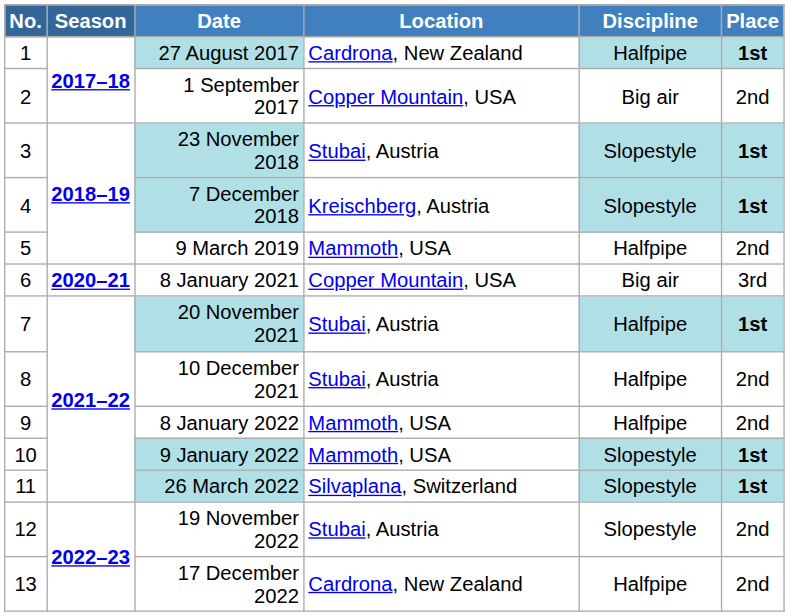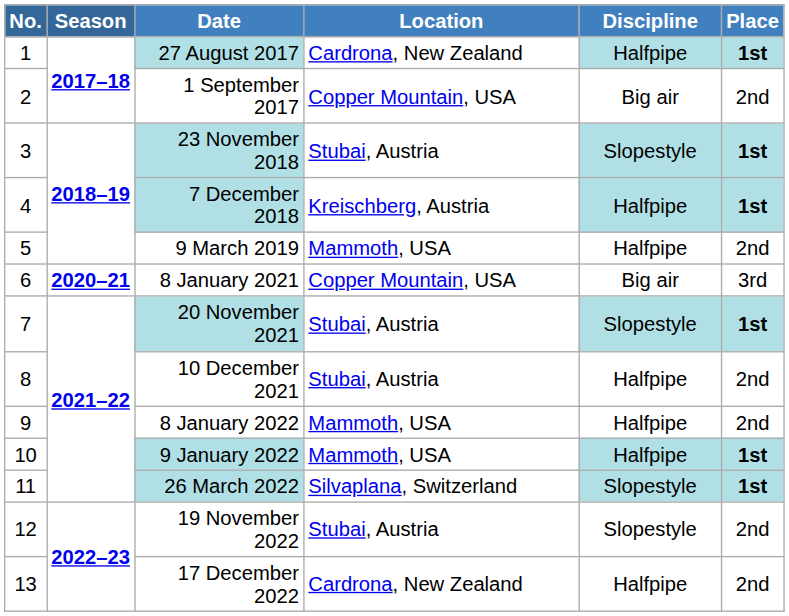(650, 205) Slopestyle -> (650, 205) Halfpipe
(650, 324) Halfpipe -> (650, 324) Slopestyle
(650, 454) Slopestyle -> (650, 454) Halfpipe
